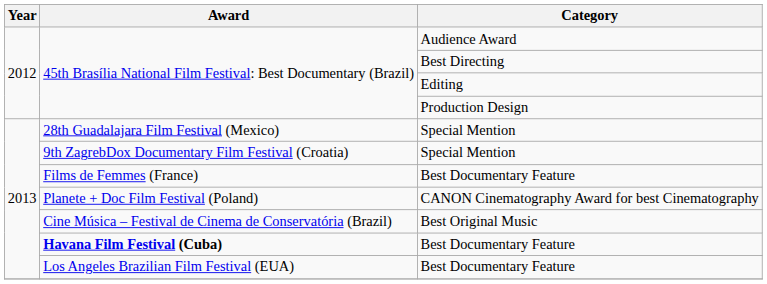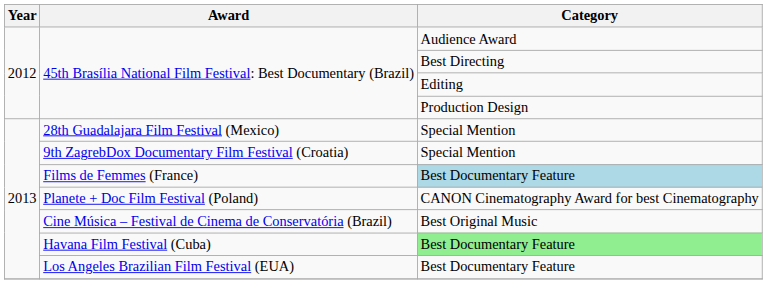(498, 175) no background -> (498, 175) lightblue background
(133, 244) bold -> (127, 244) normal
(498, 244) no background -> (498, 244) lightgreen background
